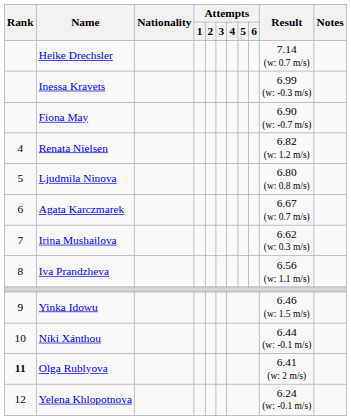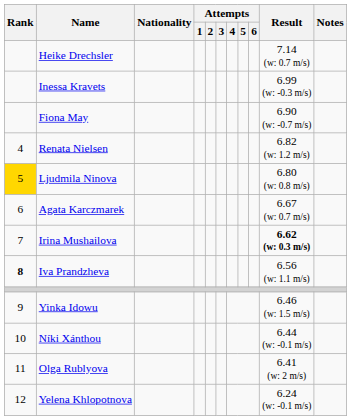(20, 179) no background -> (20, 179) gold background
(287, 240) normal -> (287, 240) bold
(20, 271) normal -> (20, 271) bold
(20, 369) bold -> (20, 369) normal
